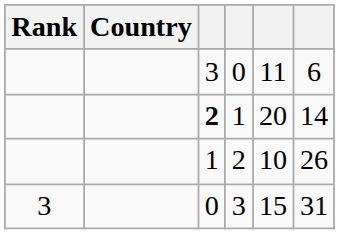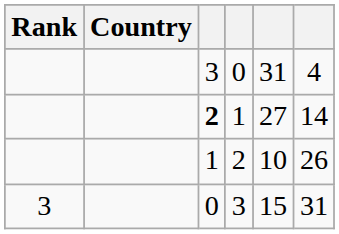(273, 71) 11 -> (273, 71) 31
(314, 71) 6 -> (314, 71) 4
(273, 116) 20 -> (273, 116) 27
